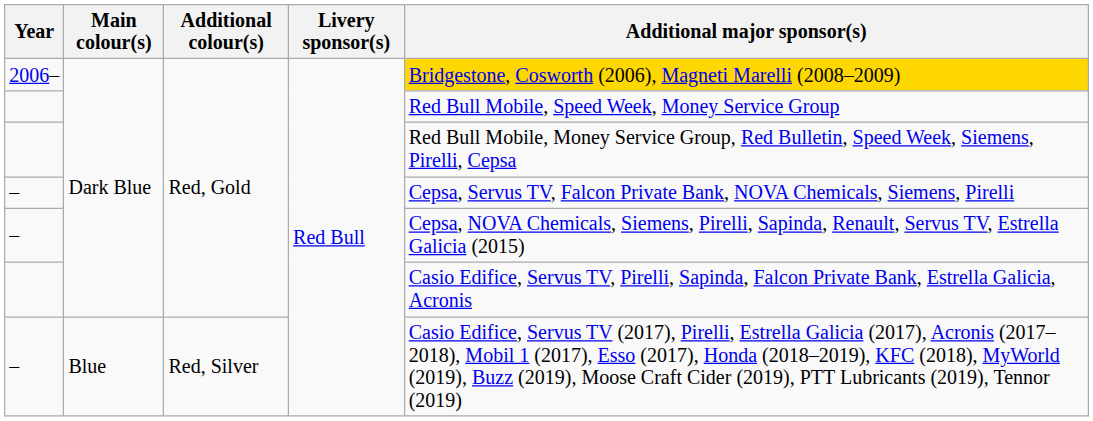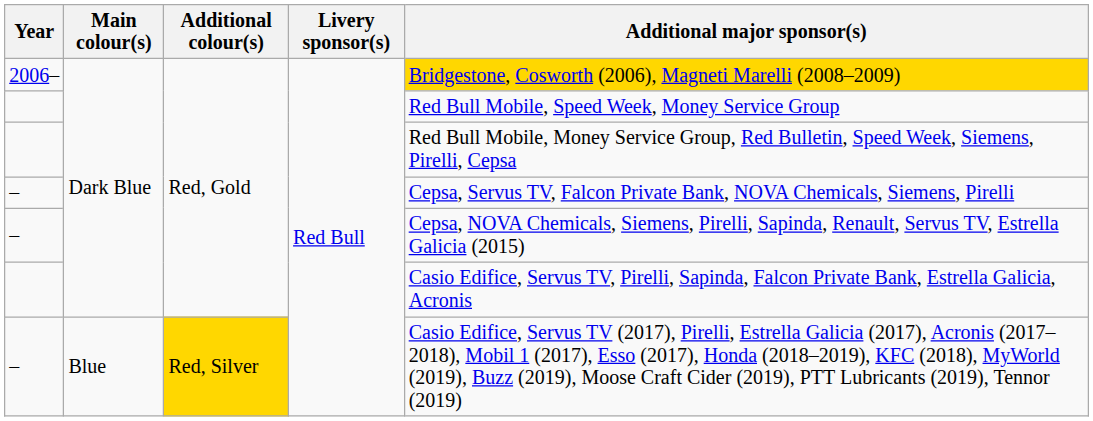(213, 366) no background -> (213, 366) gold background
